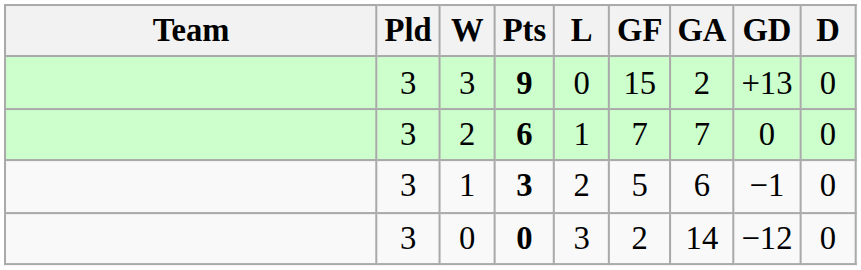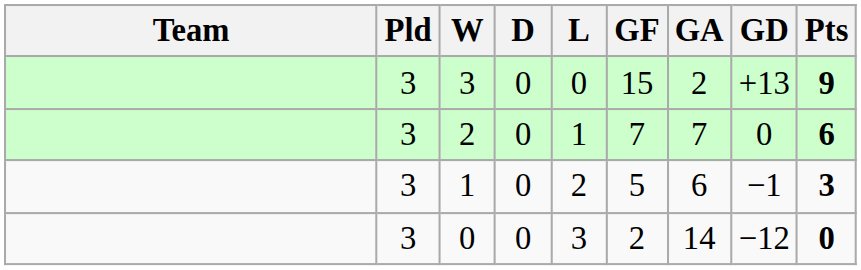columns swapped: (828, 30) <-> (524, 30)
